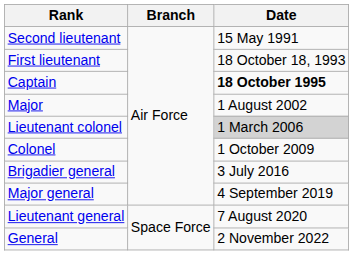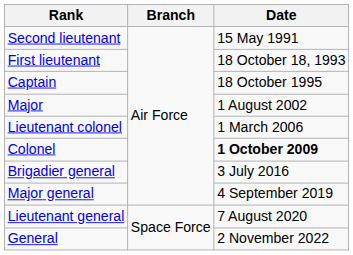(272, 82) bold -> (270, 82) normal
(260, 127) lightgrey background -> (260, 127) no background
(266, 149) normal -> (268, 149) bold
